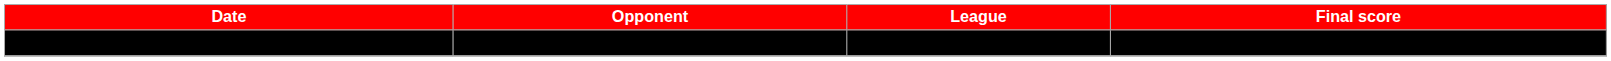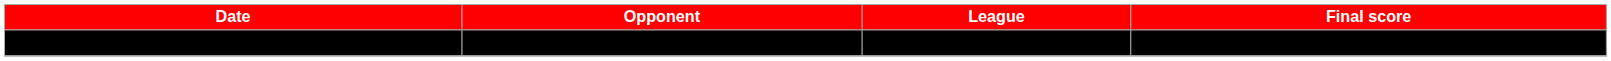(1358, 42) bold -> (1369, 42) normal
